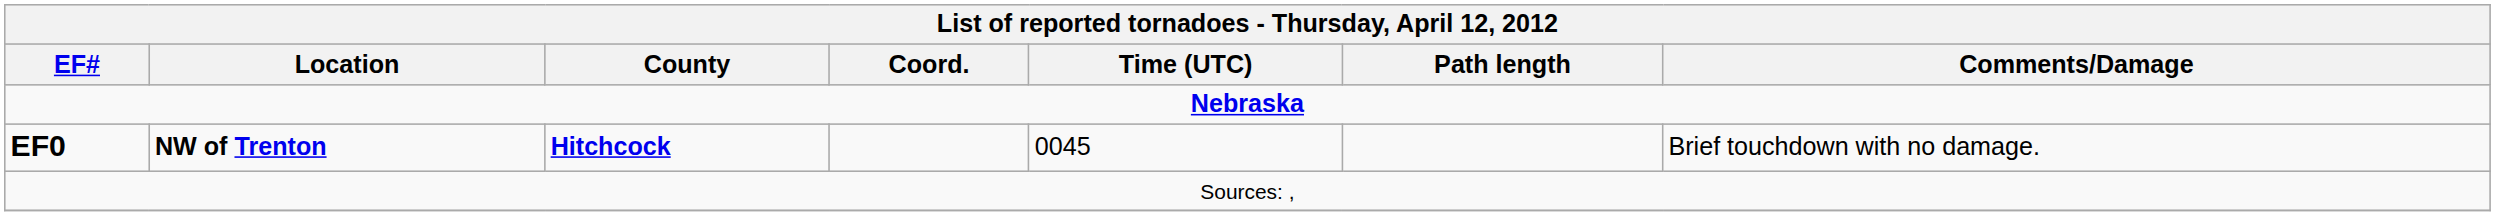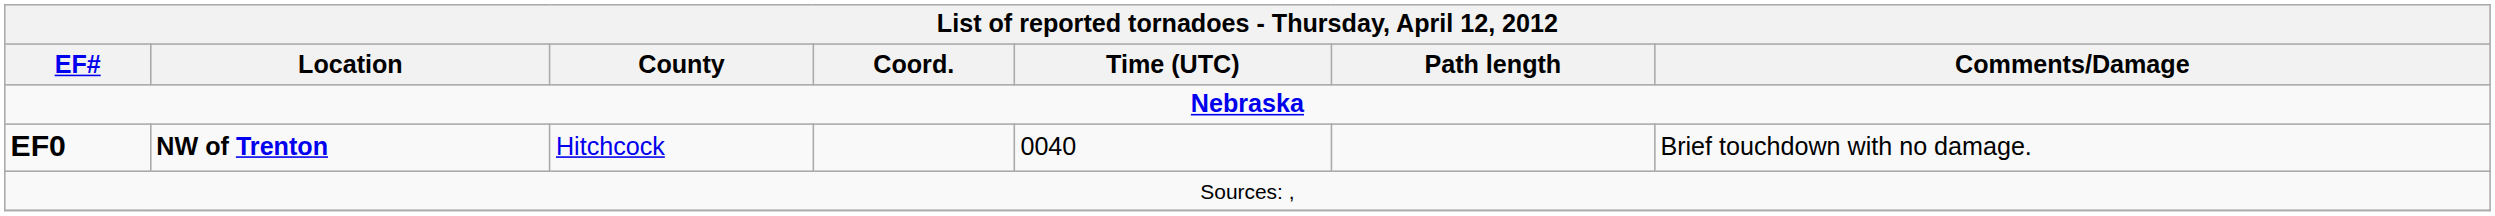(611, 147) bold -> (610, 147) normal
(1063, 147) 0045 -> (1048, 147) 0040
